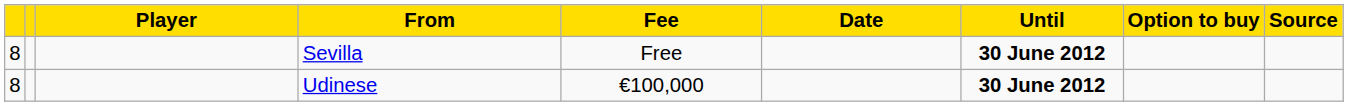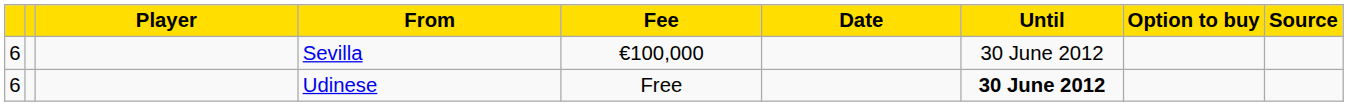(15, 52) 8 -> (15, 52) 6
(661, 52) Free -> (661, 52) €100,000
(1042, 52) bold -> (1042, 52) normal
(15, 85) 8 -> (15, 85) 6
(661, 85) €100,000 -> (661, 85) Free
